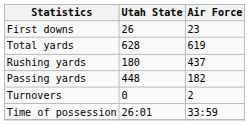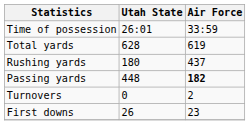rows swapped: (40, 29) <-> (62, 112)
(197, 79) normal -> (197, 79) bold
